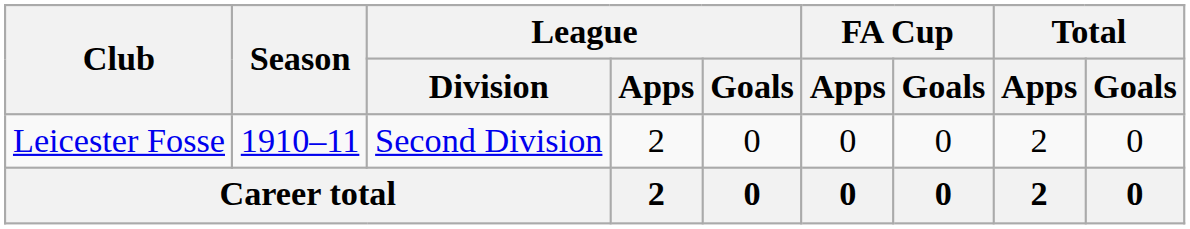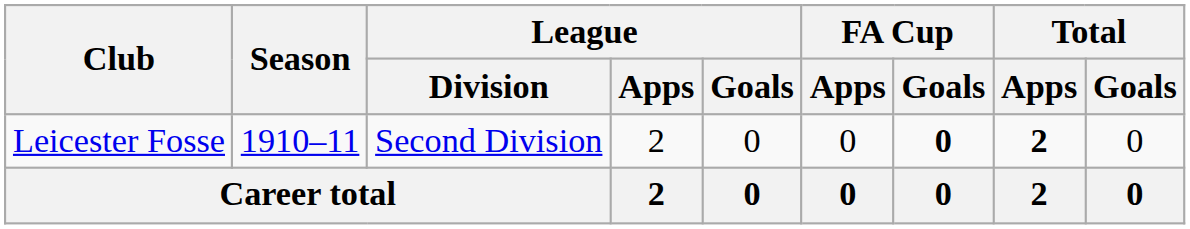(943, 140) normal -> (943, 140) bold
(1039, 140) normal -> (1039, 140) bold
